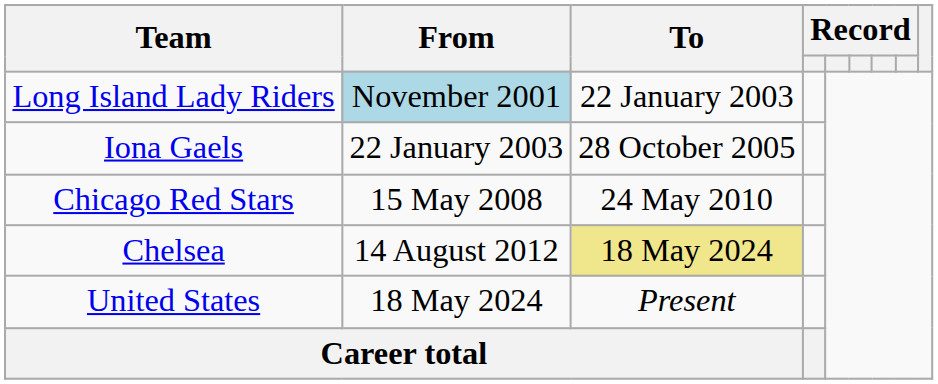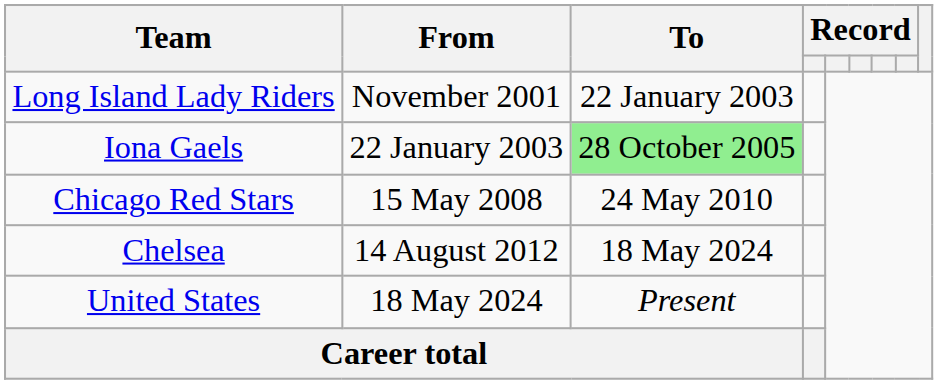(456, 96) lightblue background -> (456, 96) no background
(687, 147) no background -> (687, 147) lightgreen background
(687, 250) khaki background -> (687, 250) no background
